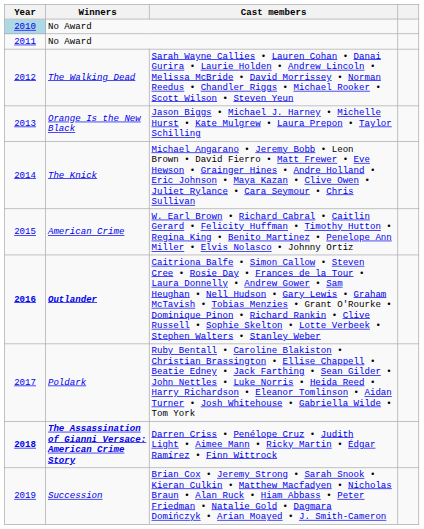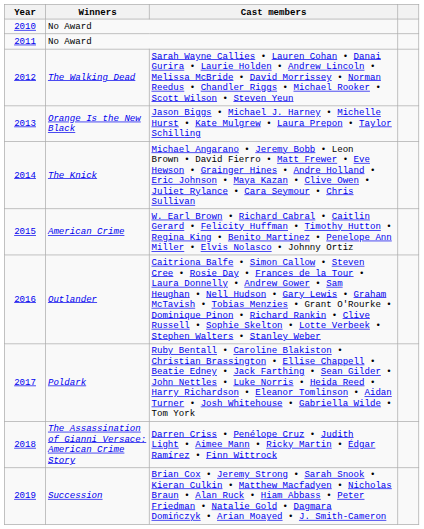(25, 27) lightblue background -> (25, 27) no background
(25, 299) bold -> (25, 299) normal
(73, 299) bold -> (73, 299) normal
(25, 444) bold -> (25, 444) normal
(97, 444) bold -> (97, 444) normal
